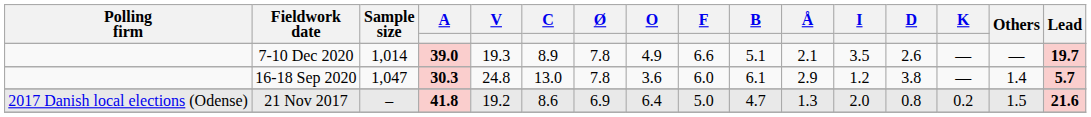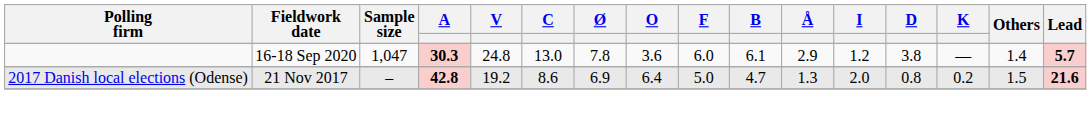- row: (306, 55)
(444, 101) 41.8 -> (444, 78) 42.8
